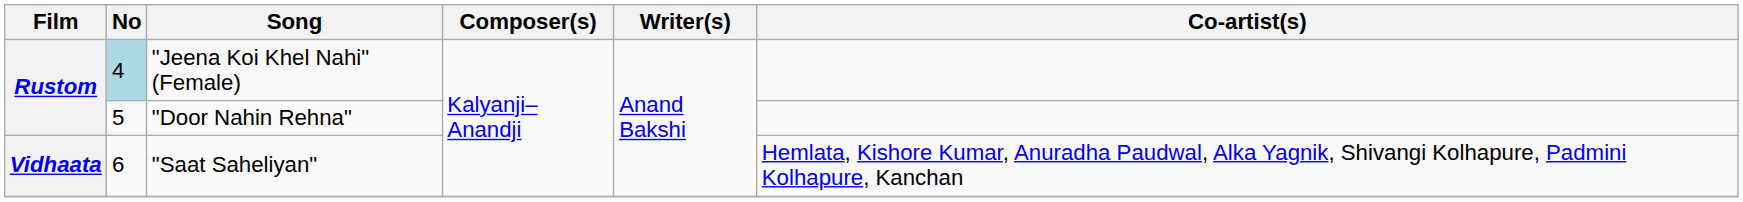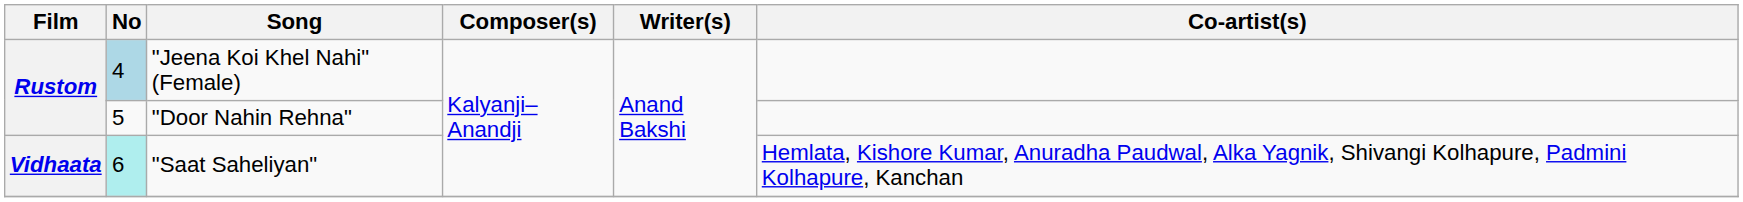(118, 165) no background -> (118, 165) paleturquoise background
